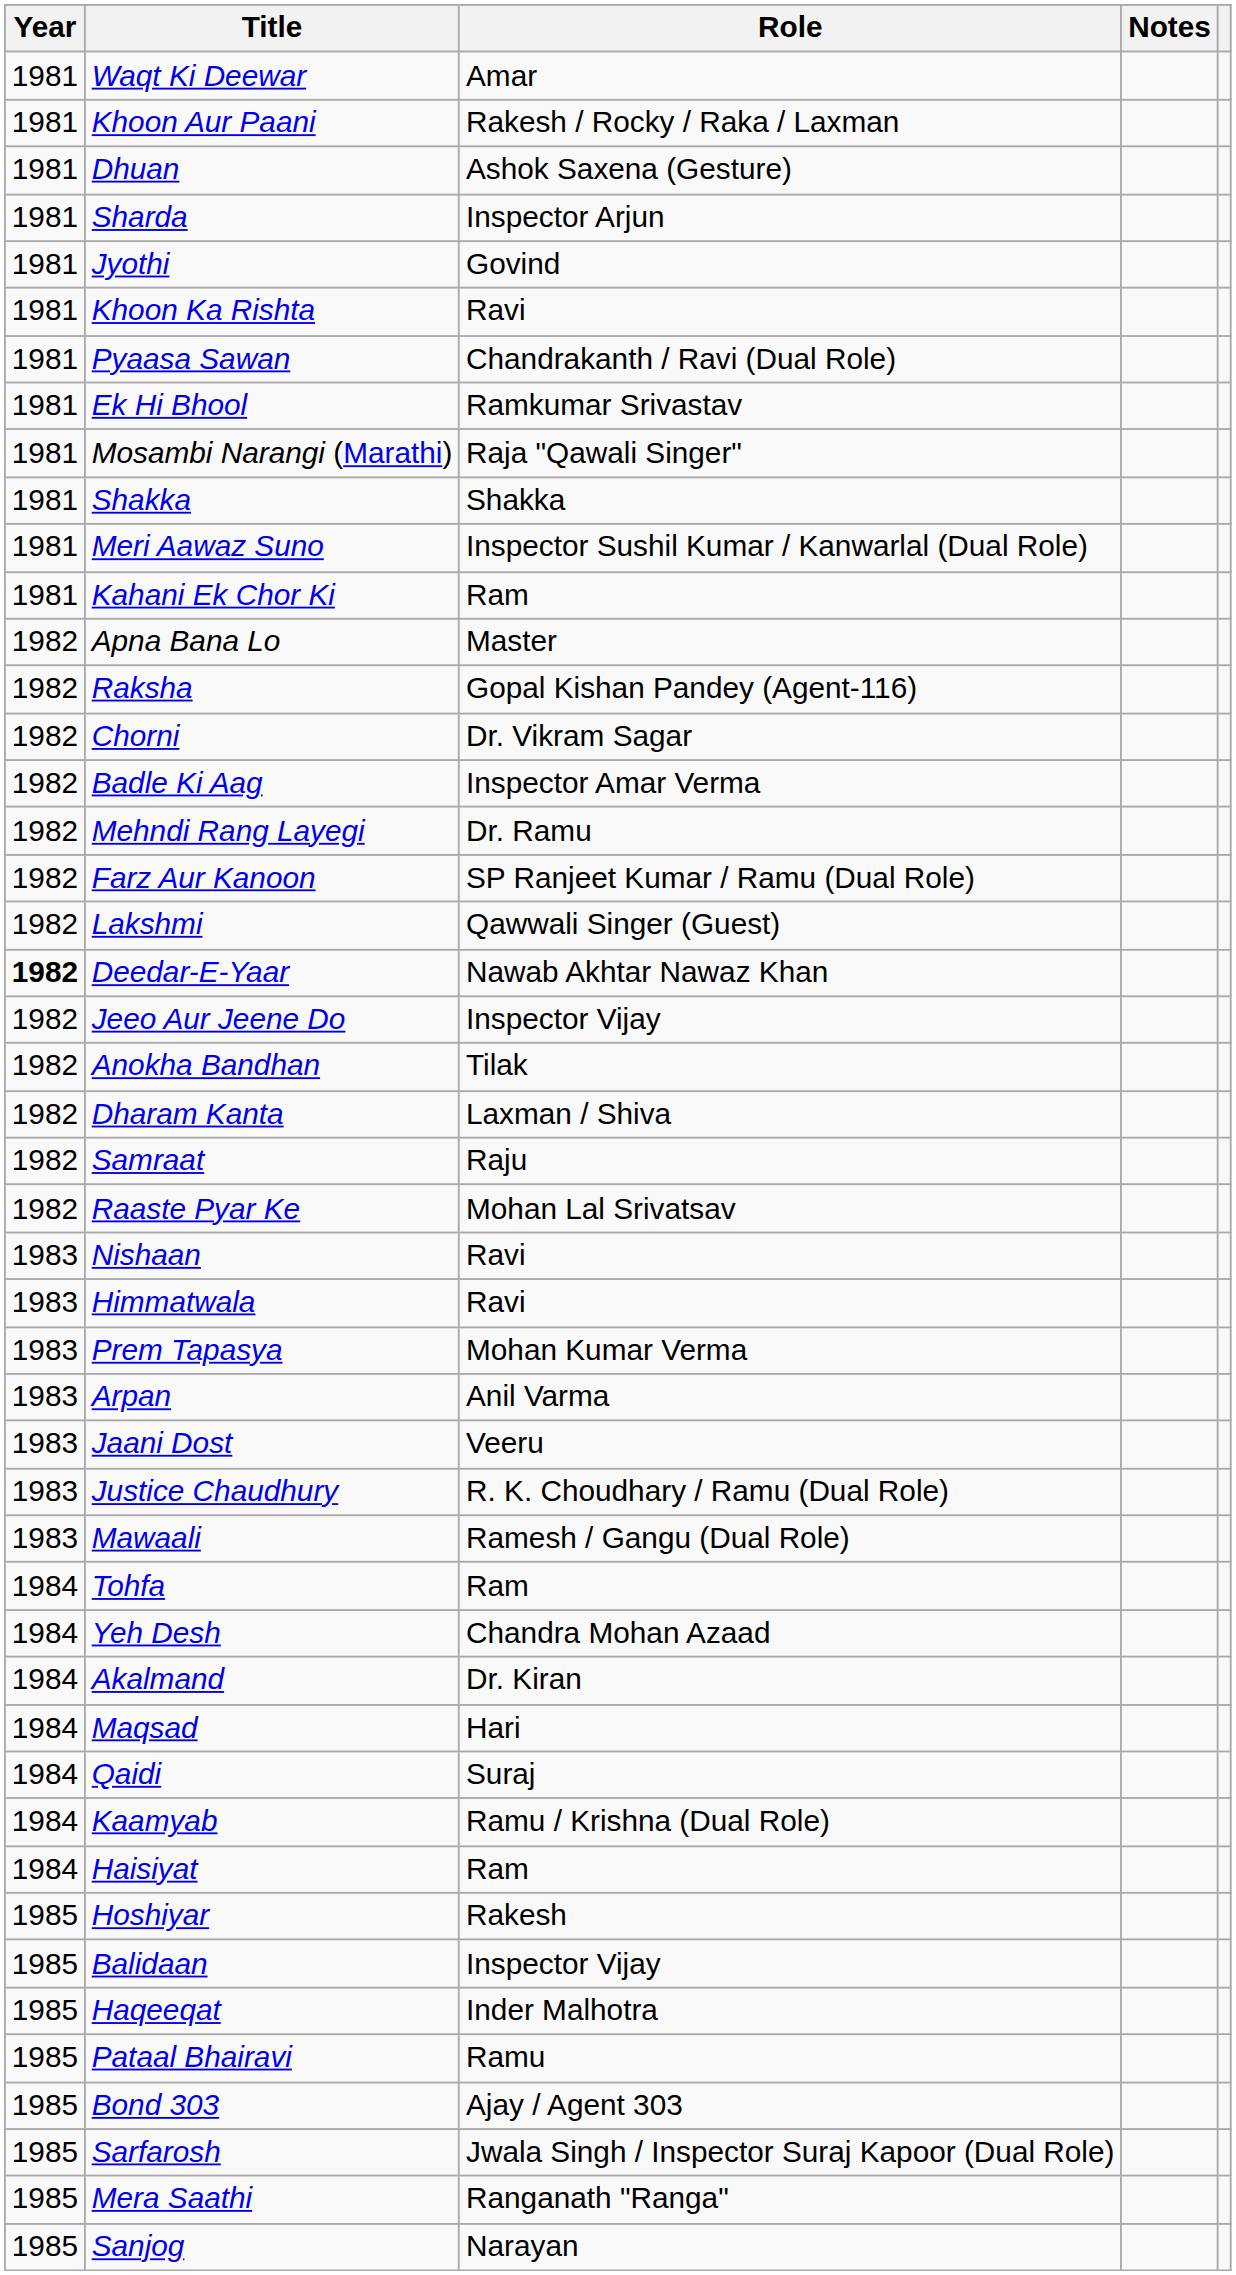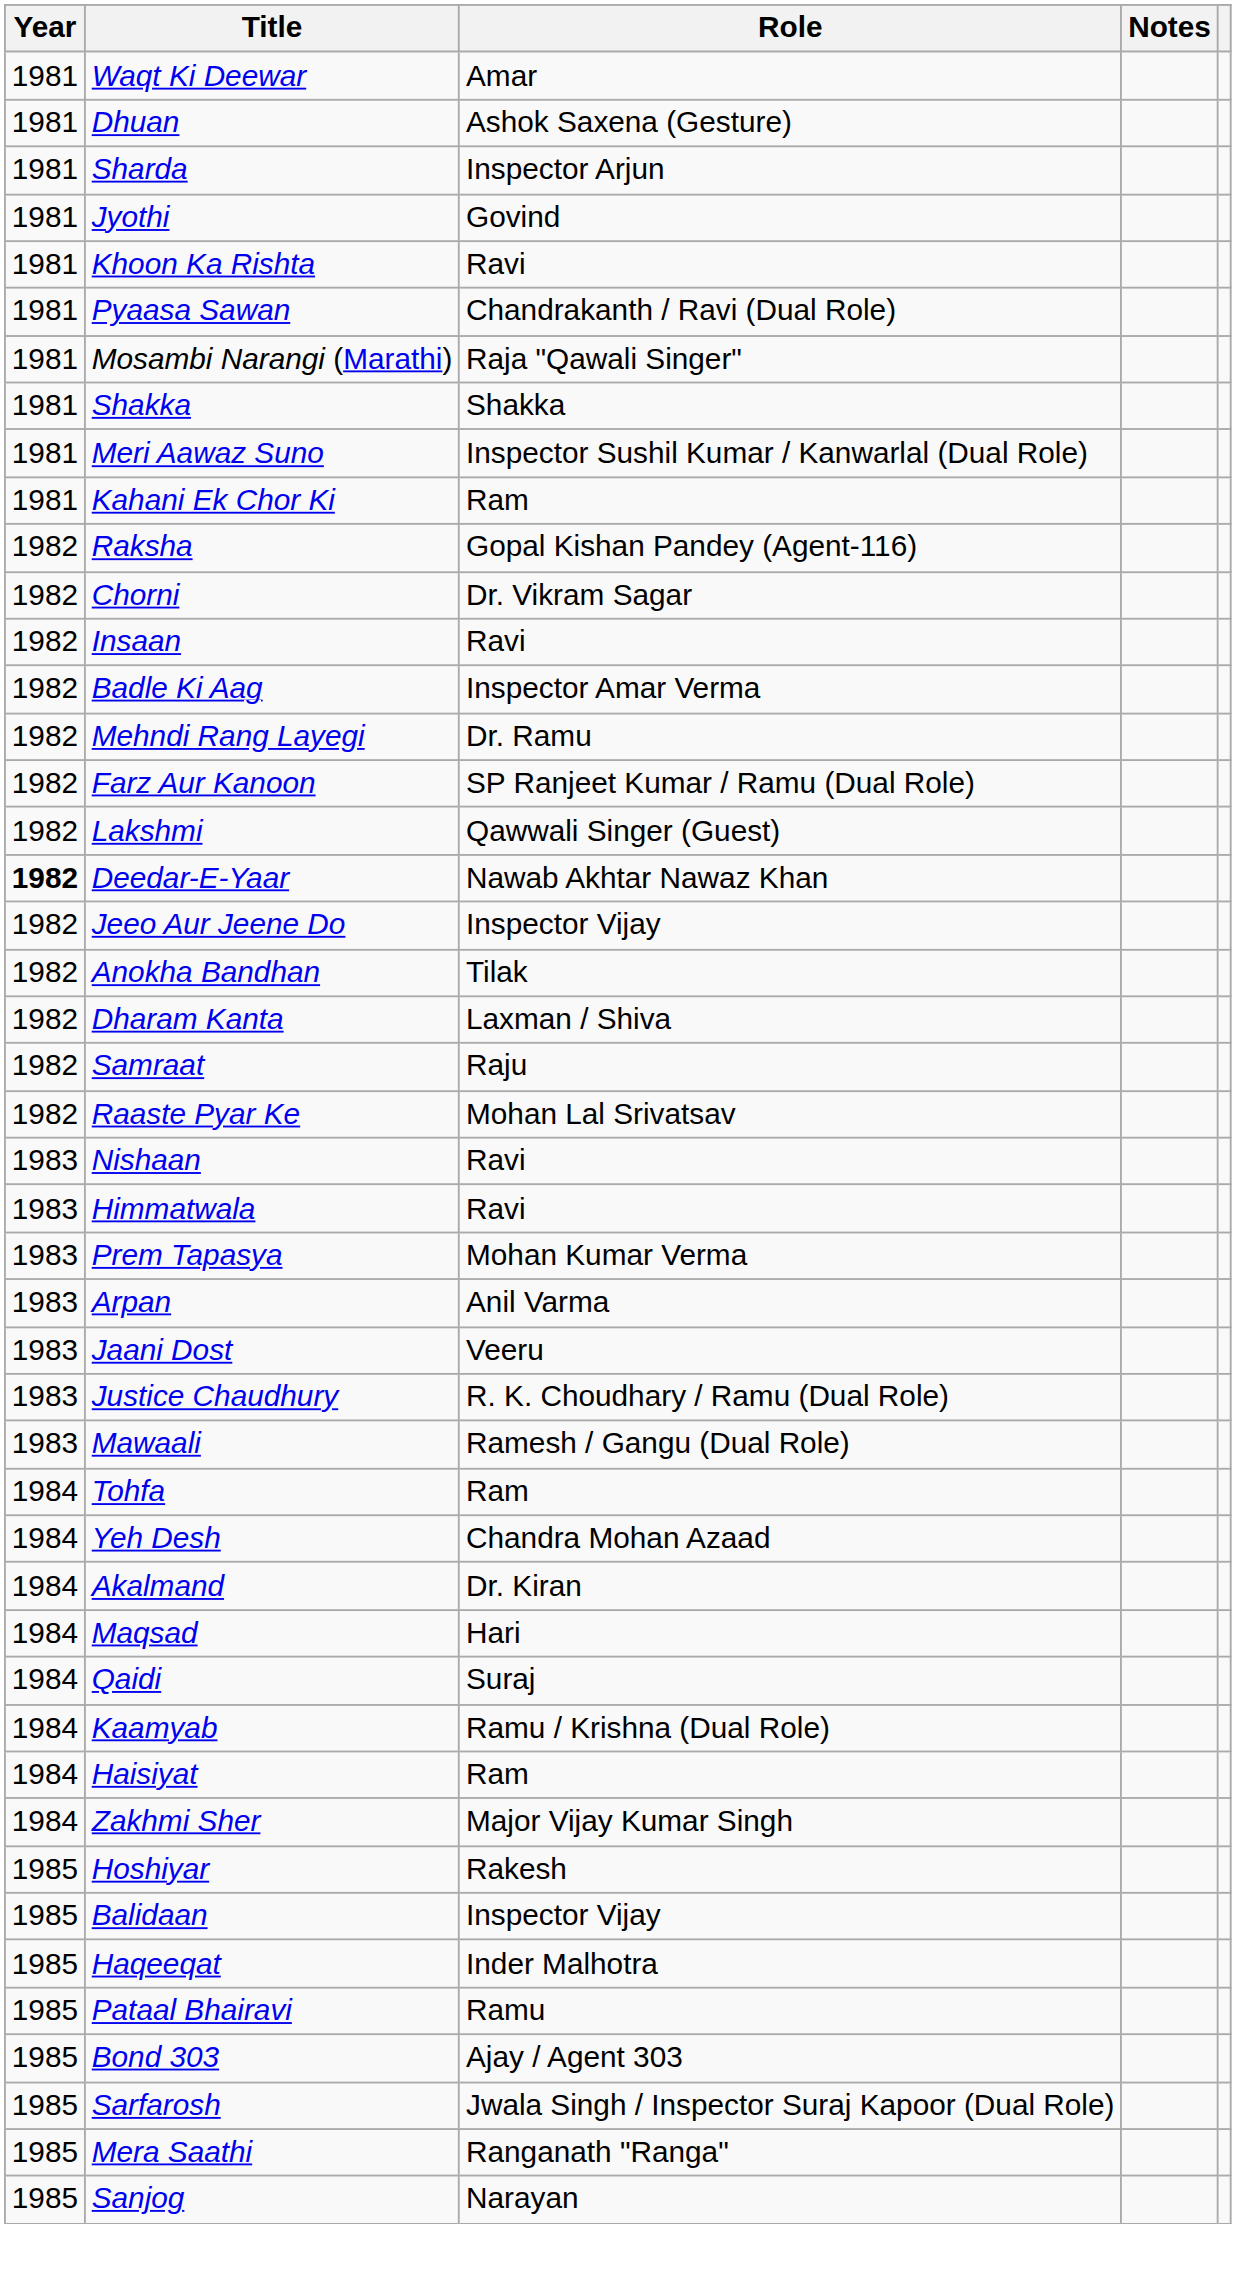- row: (204, 122)
- row: (169, 405)
- row: (186, 641)
+ row: (136, 641)
+ row: (176, 1821)
